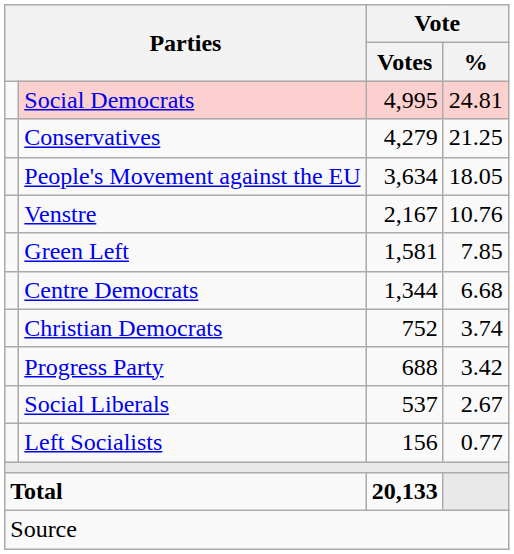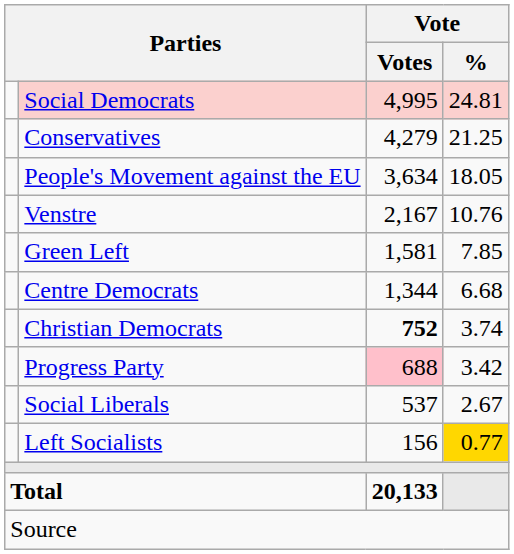(420, 328) normal -> (420, 328) bold
(420, 366) no background -> (420, 366) pink background
(482, 442) no background -> (482, 442) gold background
